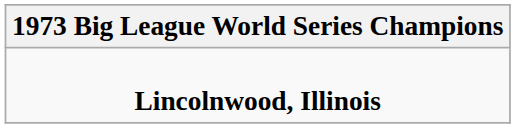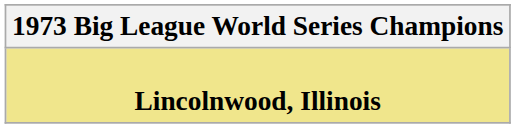(258, 100) no background -> (258, 100) khaki background
